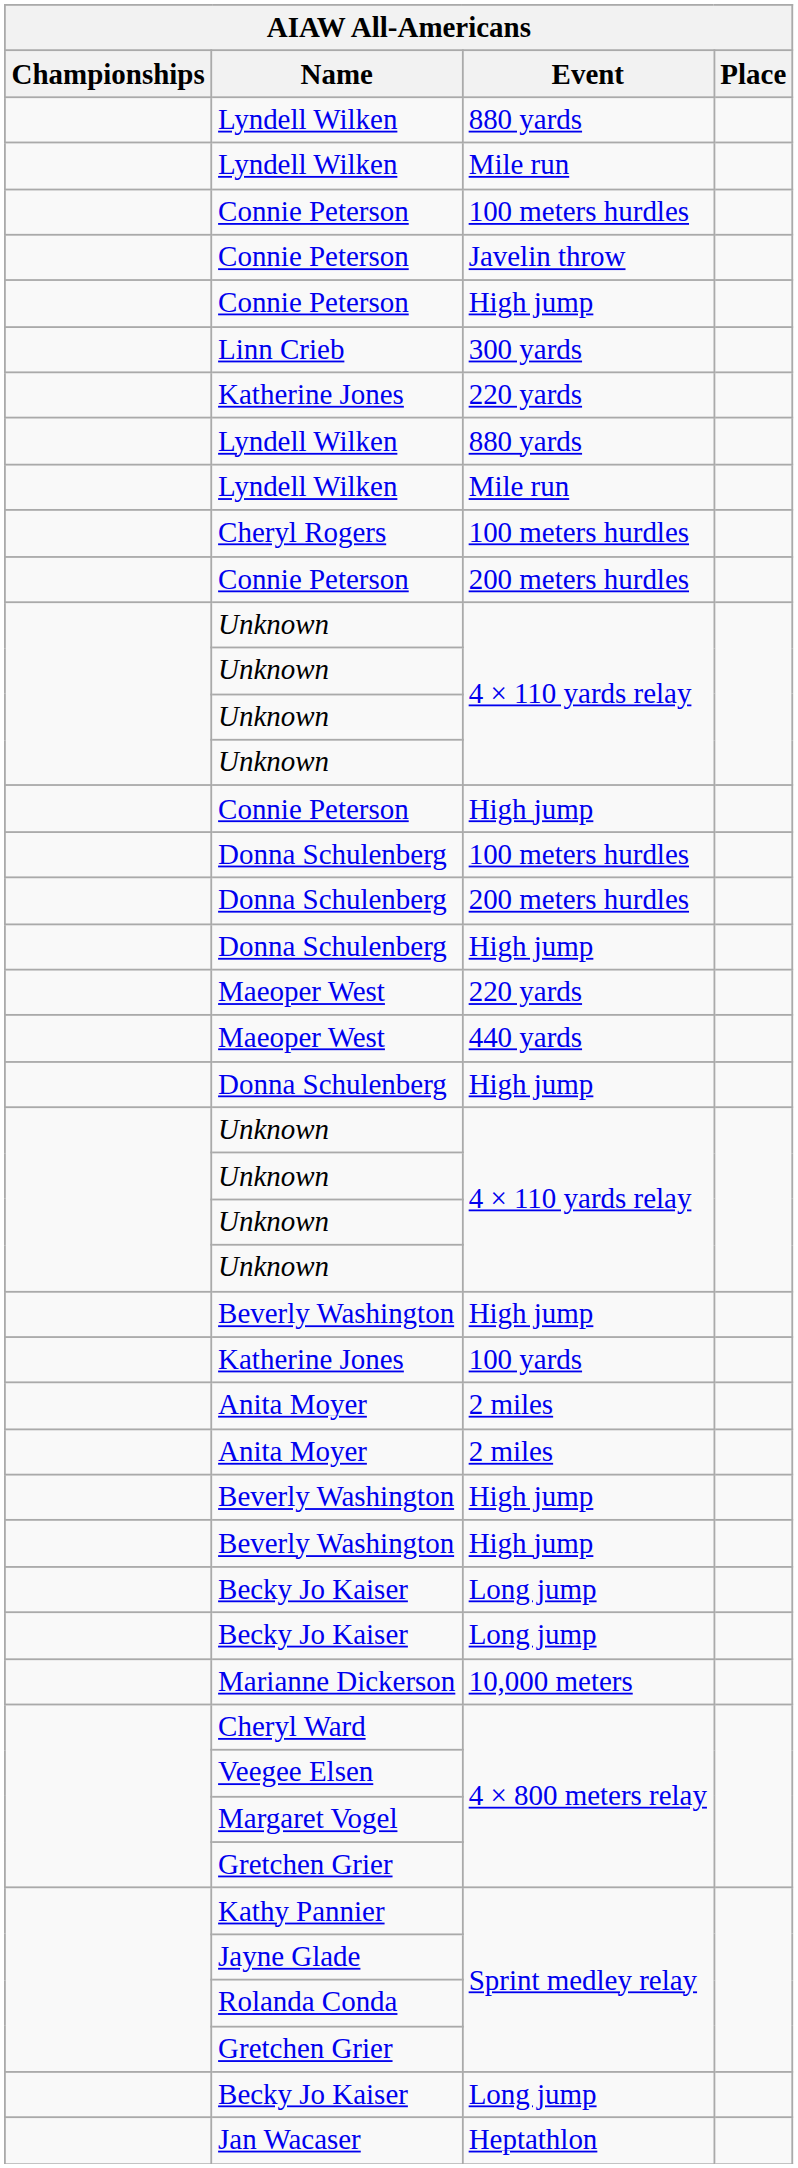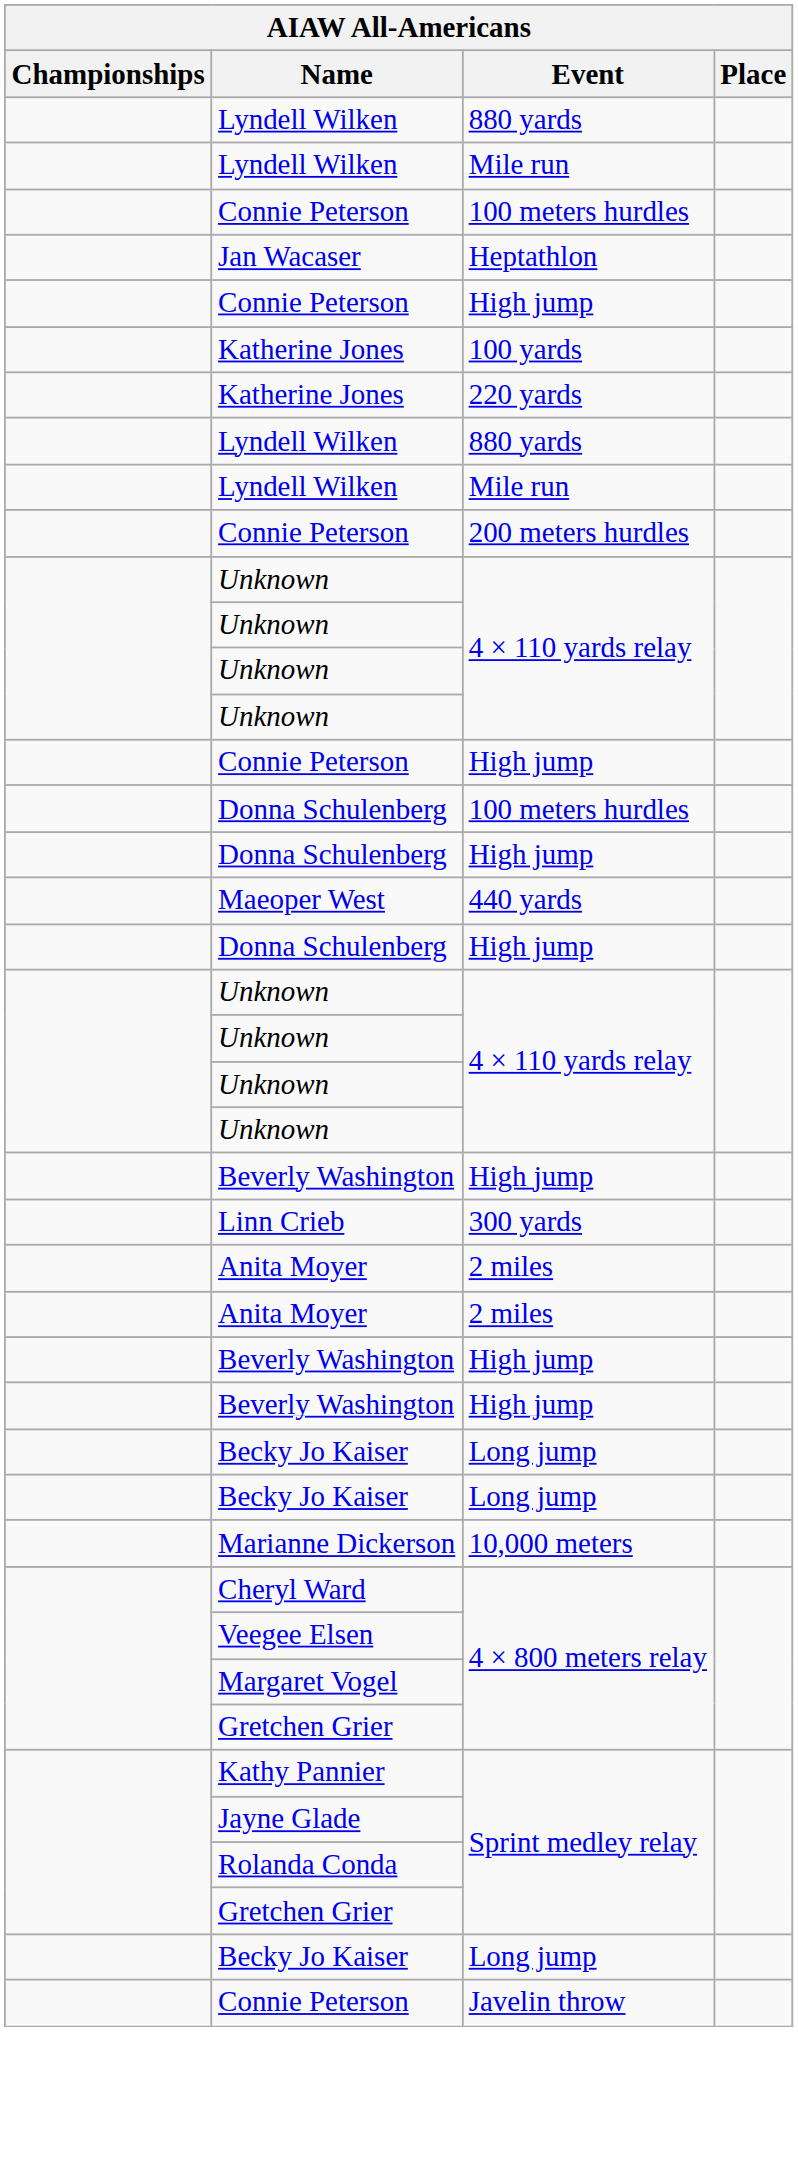rows swapped: (313, 257) <-> (289, 2140)
rows swapped: (311, 1359) <-> (281, 348)
- row: (302, 532)
- row: (332, 900)
- row: (302, 991)
